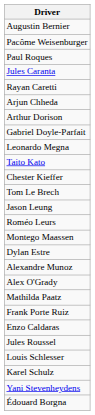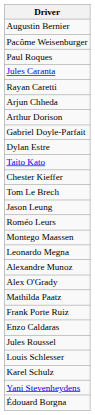(38, 146) Leonardo Megna -> (28, 146) Dylan Estre
(28, 252) Dylan Estre -> (38, 252) Leonardo Megna
